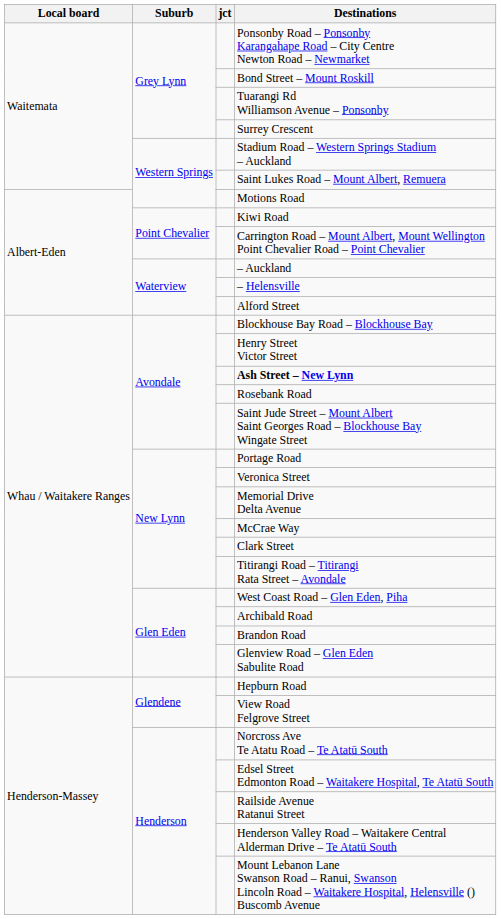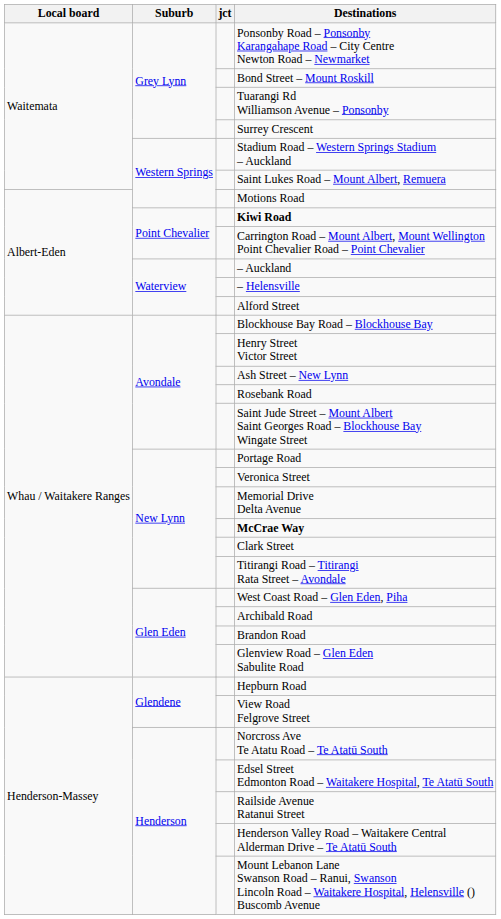(263, 217) normal -> (264, 217) bold
(295, 375) bold -> (293, 375) normal
(268, 528) normal -> (271, 528) bold
